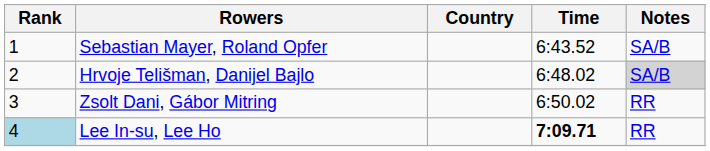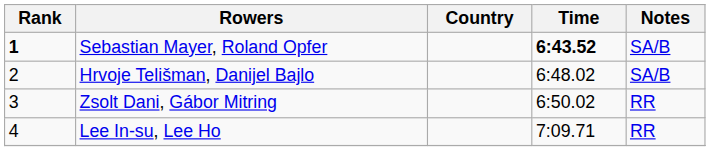(14, 46) normal -> (14, 46) bold
(566, 46) normal -> (566, 46) bold
(650, 74) lightgrey background -> (650, 74) no background
(14, 131) lightblue background -> (14, 131) no background
(566, 131) bold -> (566, 131) normal
